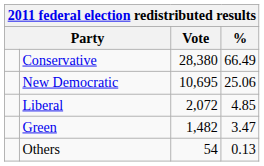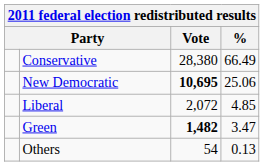(198, 82) normal -> (198, 82) bold
(202, 127) normal -> (202, 127) bold
